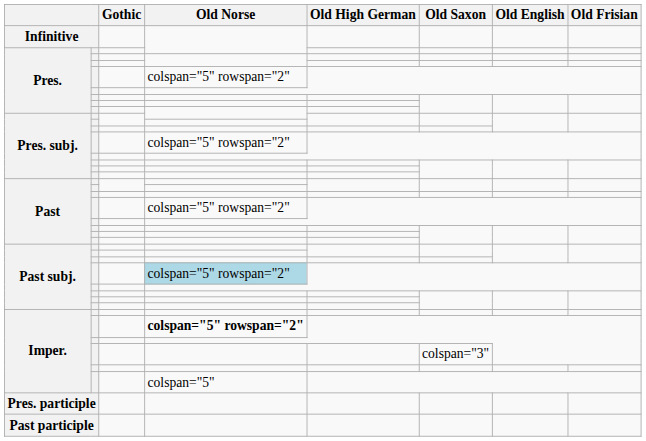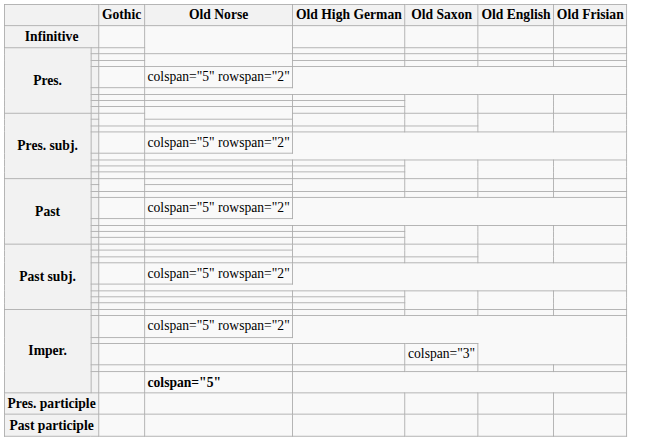(219, 273) lightblue background -> (219, 273) no background
(226, 326) bold -> (219, 326) normal
(181, 382) normal -> (184, 382) bold
